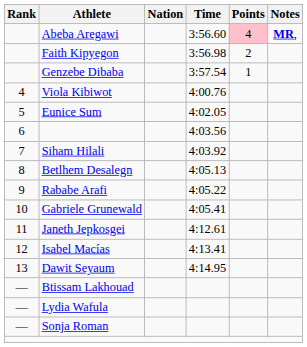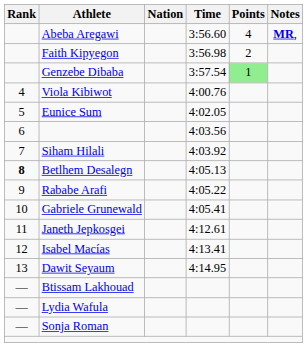(248, 33) pink background -> (248, 33) no background
(248, 72) no background -> (248, 72) lightgreen background
(22, 170) normal -> (22, 170) bold
